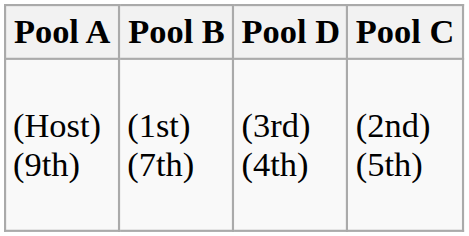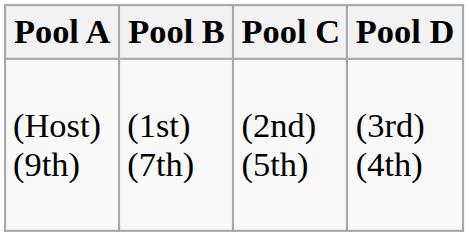columns swapped: (405, 31) <-> (291, 31)
